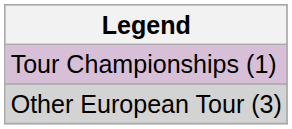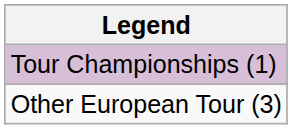(146, 104) lightgrey background -> (146, 104) no background
